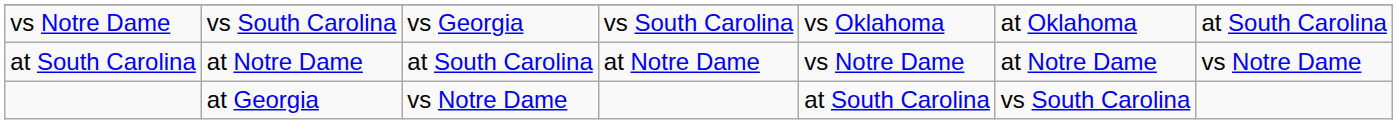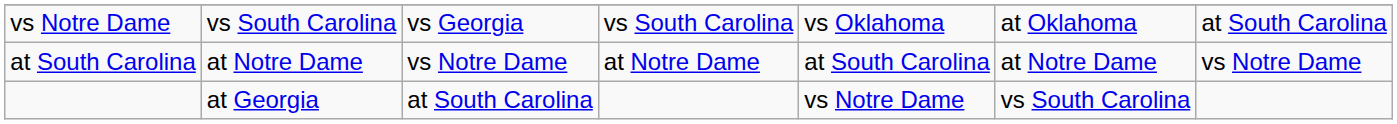(500, 61) at South Carolina -> (487, 61) vs Notre Dame
(884, 61) vs Notre Dame -> (897, 61) at South Carolina
(487, 99) vs Notre Dame -> (500, 99) at South Carolina
(897, 99) at South Carolina -> (884, 99) vs Notre Dame
